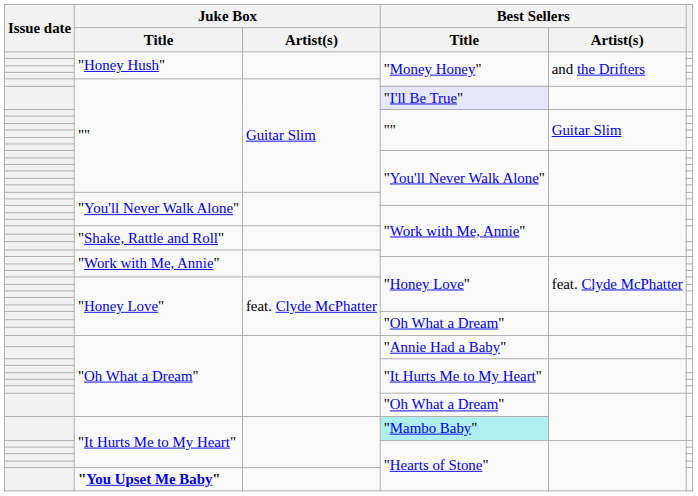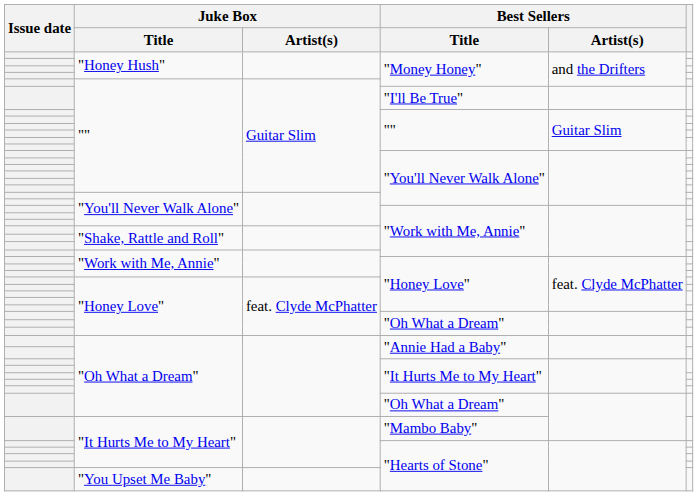(423, 97) lavender background -> (423, 97) no background
(431, 428) paleturquoise background -> (431, 428) no background
(149, 479) bold -> (145, 479) normal
